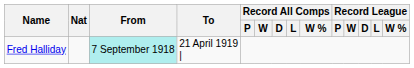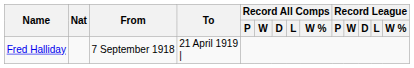(133, 50) paleturquoise background -> (133, 50) no background
